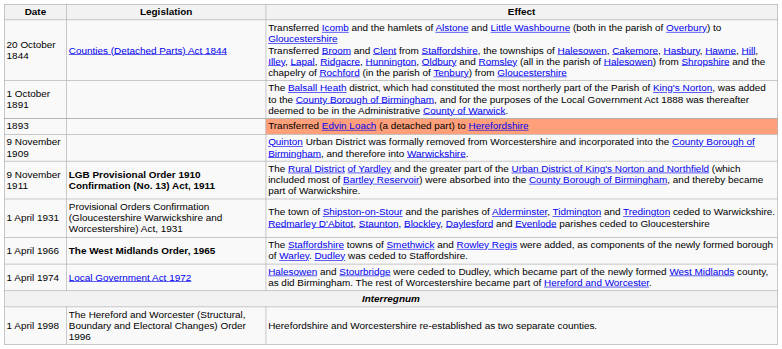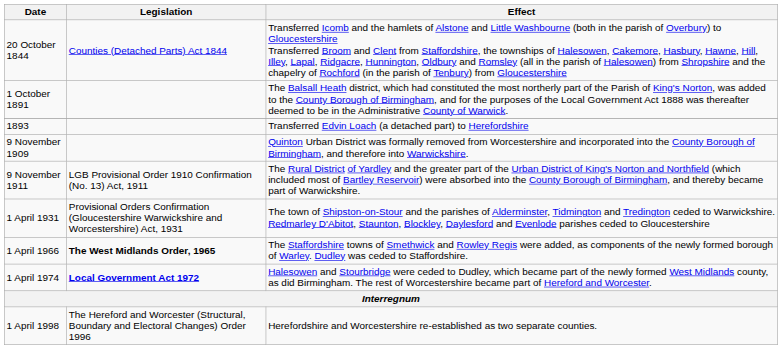(398, 126) lightsalmon background -> (398, 126) no background
(142, 180) bold -> (160, 180) normal
(130, 277) normal -> (134, 277) bold
